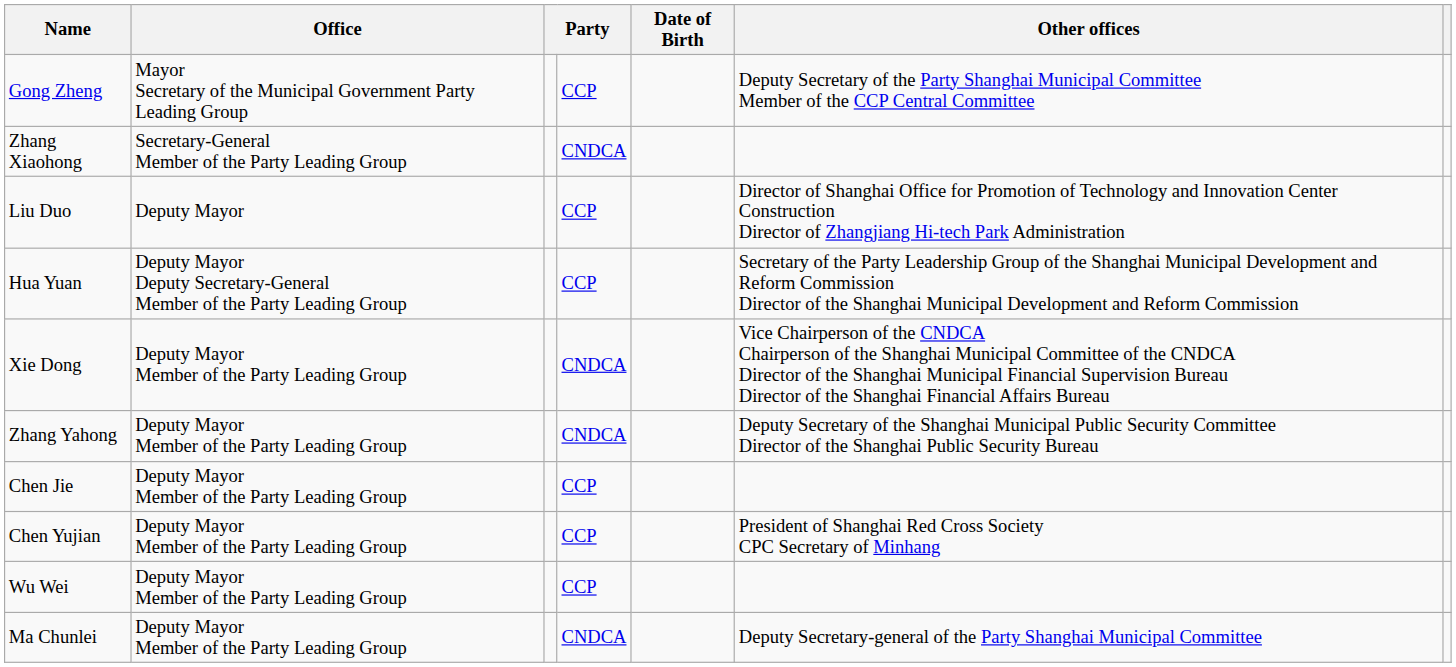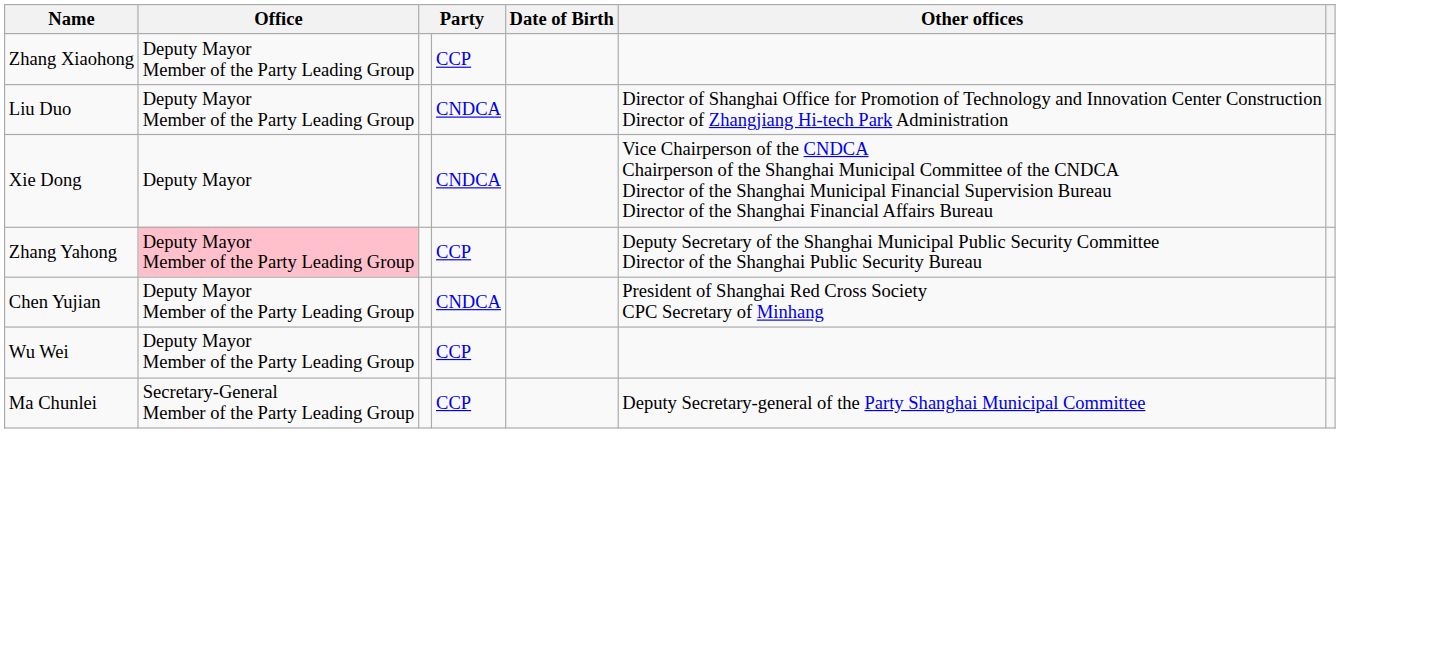- row: (56, 90)
(271, 151) Secretary-General Member of the Party Leading Group -> (278, 59) Deputy Mayor Member of the Party Leading Group
(594, 151) CNDCA -> (454, 59) CCP
(190, 211) Deputy Mayor -> (278, 109) Deputy Mayor Member of the Party Leading Group
(579, 211) CCP -> (469, 109) CNDCA
- row: (45, 283)
(271, 364) Deputy Mayor Member of the Party Leading Group -> (197, 180) Deputy Mayor
(271, 435) no background -> (278, 251) pink background
(594, 435) CNDCA -> (454, 251) CCP
- row: (41, 486)
(579, 536) CCP -> (469, 302) CNDCA
(271, 637) Deputy Mayor Member of the Party Leading Group -> (278, 402) Secretary-General Member of the Party Leading Group
(594, 637) CNDCA -> (454, 402) CCP
